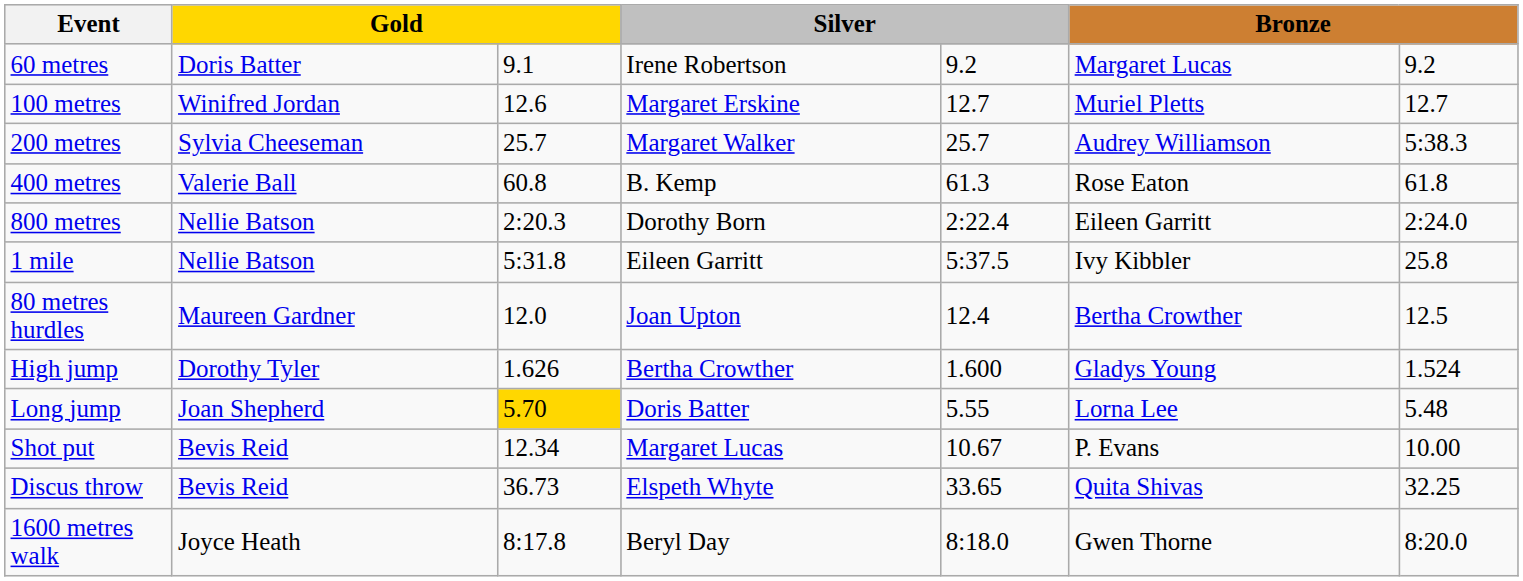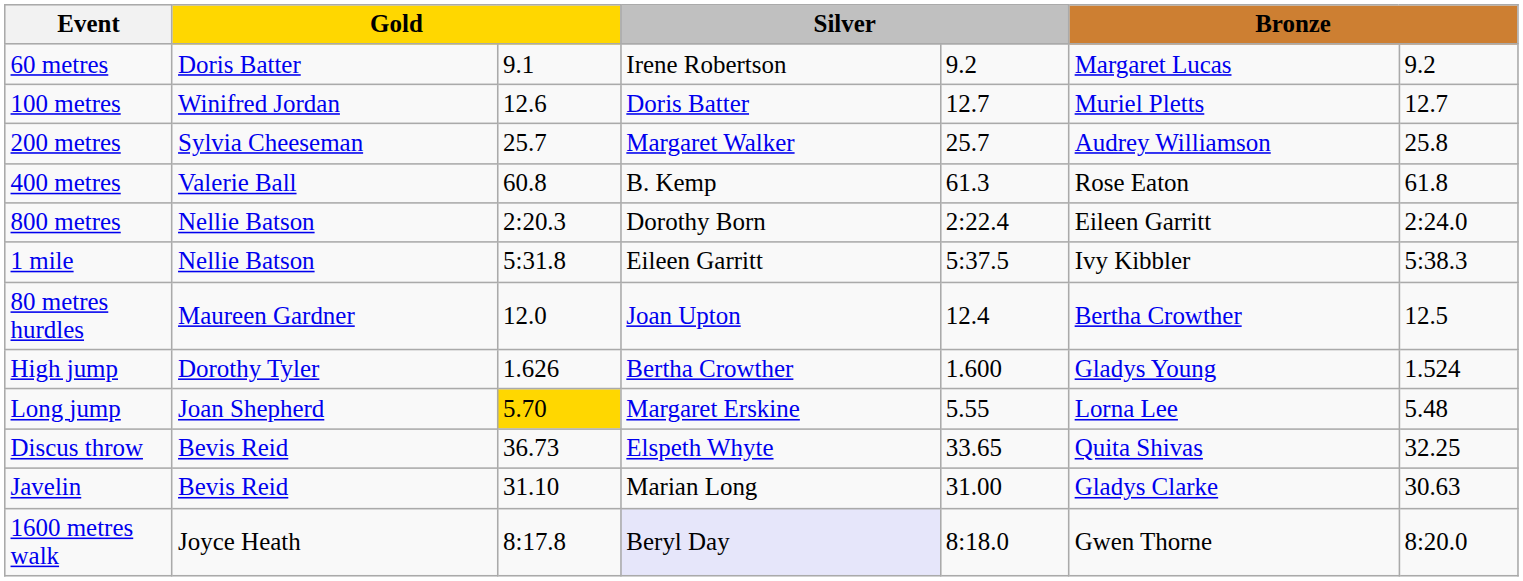(713, 103) Margaret Erskine -> (688, 103) Doris Batter
(1436, 143) 5:38.3 -> (1426, 143) 25.8
(1426, 261) 25.8 -> (1436, 261) 5:38.3
(688, 408) Doris Batter -> (713, 408) Margaret Erskine
- row: (52, 448)
+ row: (46, 487)
(678, 541) no background -> (678, 541) lavender background
